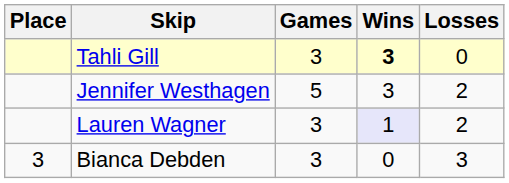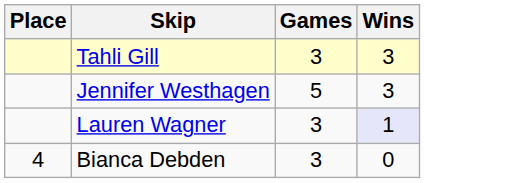- column: (462, 21)
(388, 56) bold -> (388, 56) normal
(38, 159) 3 -> (38, 159) 4
